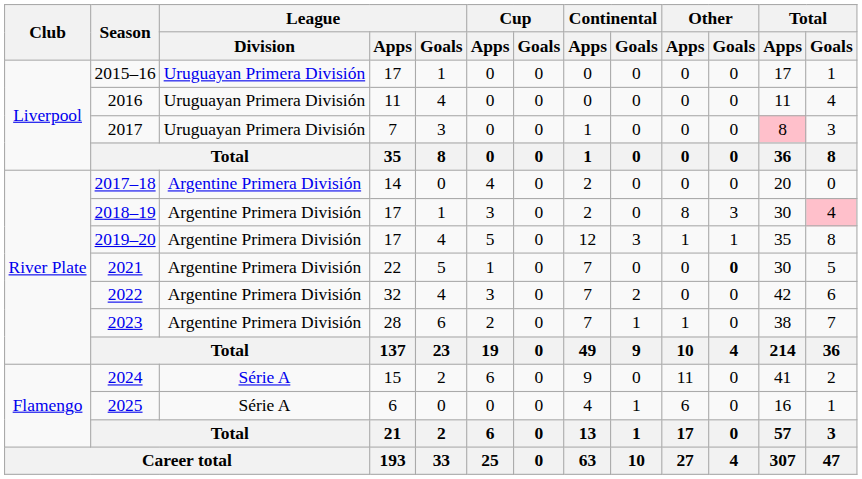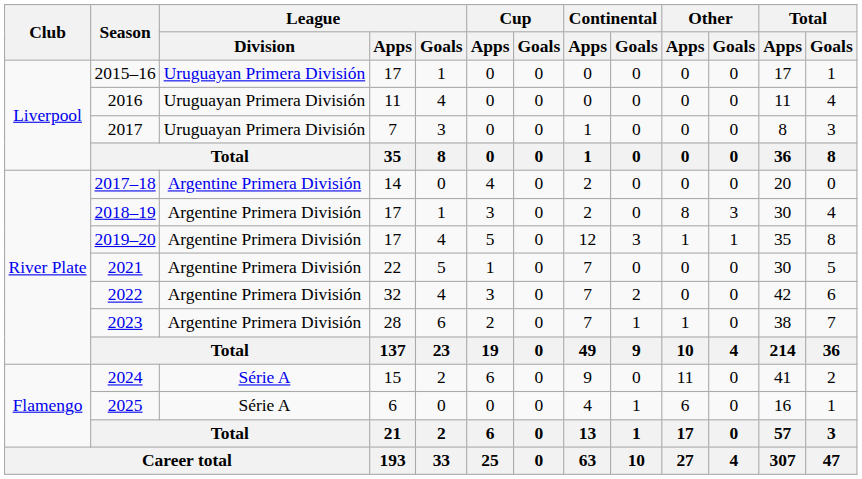(783, 128) pink background -> (783, 128) no background
(831, 211) pink background -> (831, 211) no background
(734, 267) bold -> (734, 267) normal
